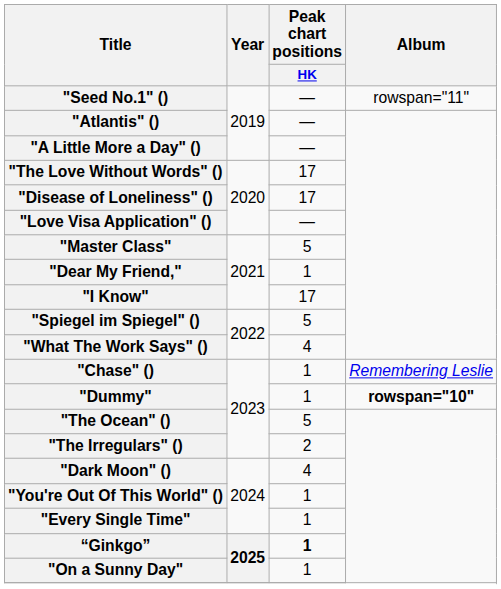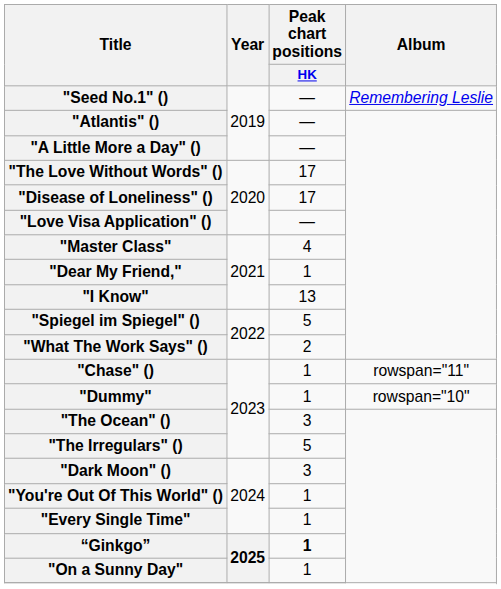(421, 98) rowspan="11" -> (421, 98) Remembering Leslie
(307, 247) 5 -> (307, 247) 4
(307, 297) 17 -> (307, 297) 13
(307, 346) 4 -> (307, 346) 2
(421, 371) Remembering Leslie -> (421, 371) rowspan="11"
(421, 396) bold -> (421, 396) normal
(307, 421) 5 -> (307, 421) 3
(307, 446) 2 -> (307, 446) 5
(307, 471) 4 -> (307, 471) 3
